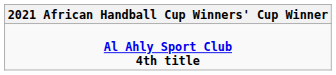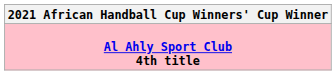(168, 54) no background -> (168, 54) pink background
